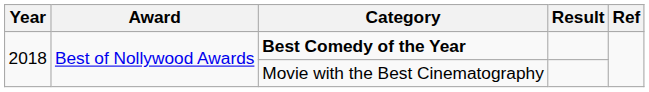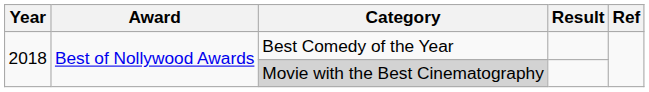(364, 45) bold -> (358, 45) normal
(403, 73) no background -> (403, 73) lightgrey background
